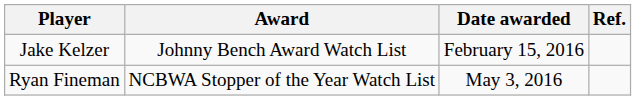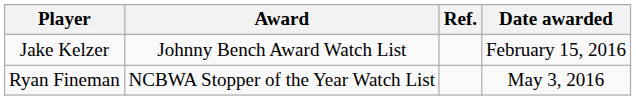columns swapped: (514, 19) <-> (609, 19)
